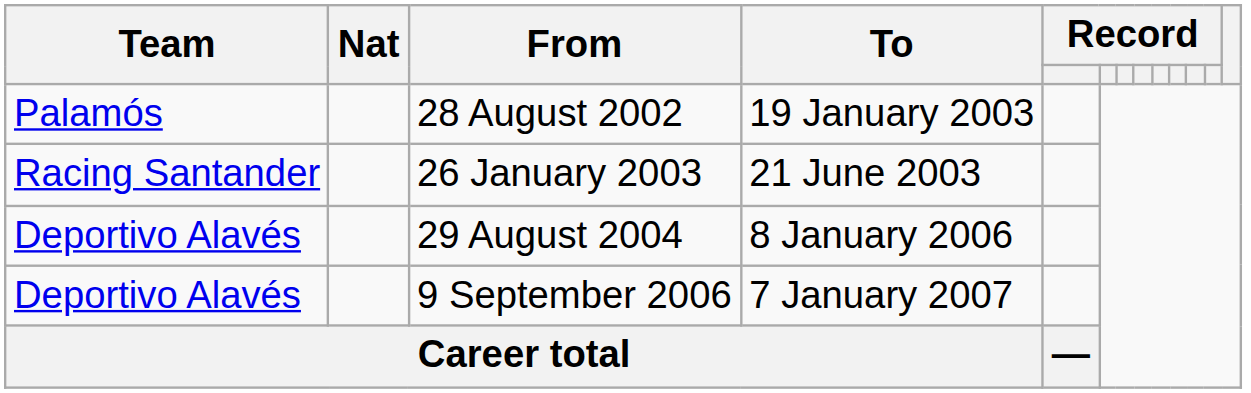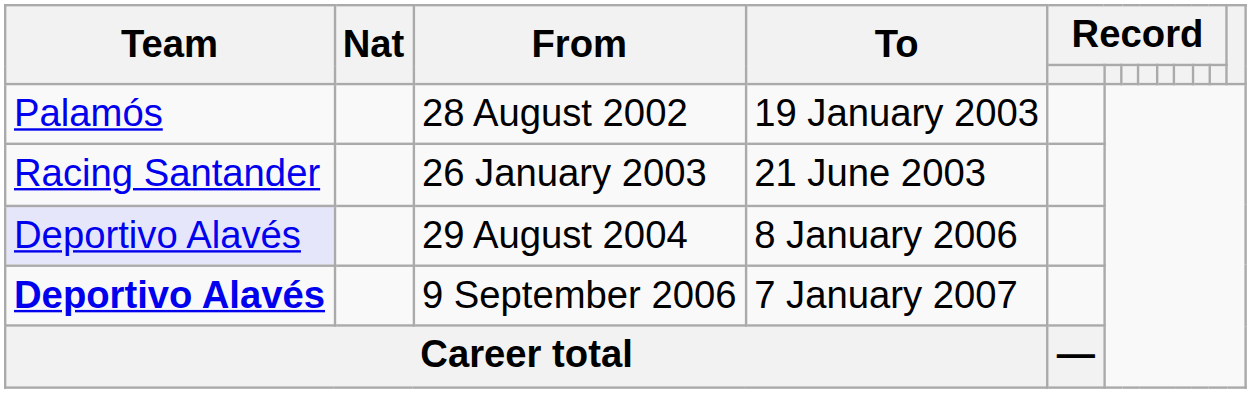(157, 234) no background -> (157, 234) lavender background
(157, 295) normal -> (170, 295) bold
